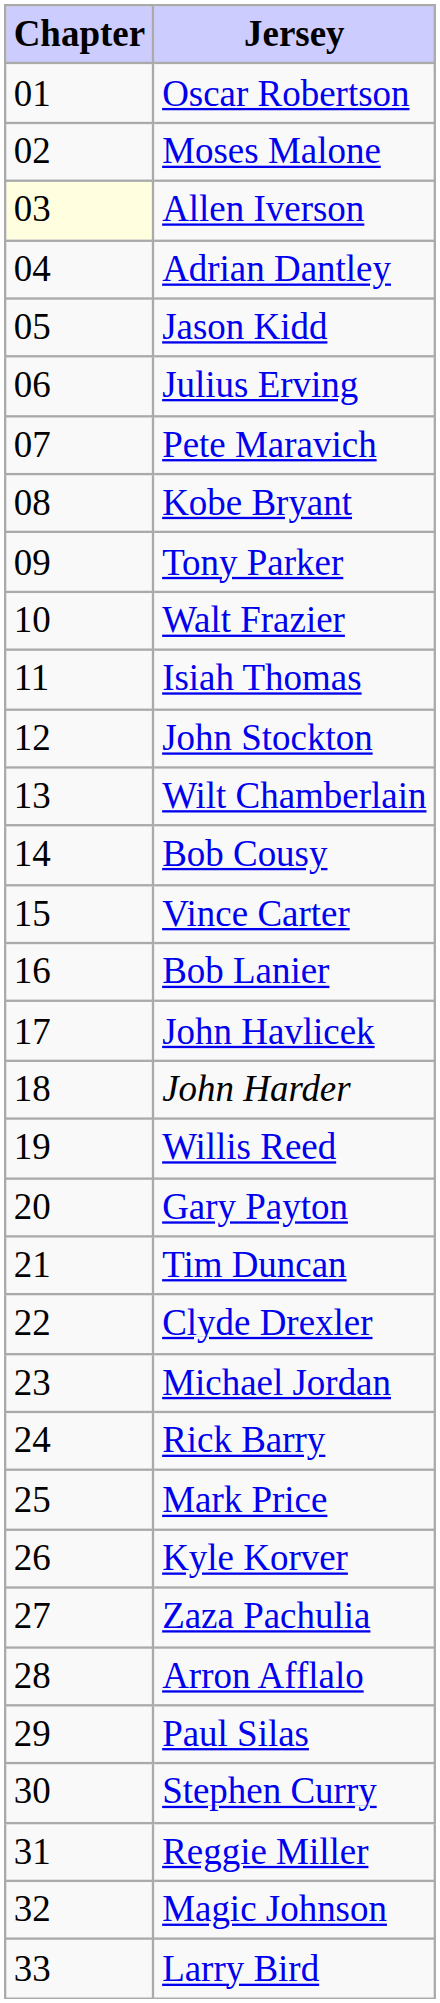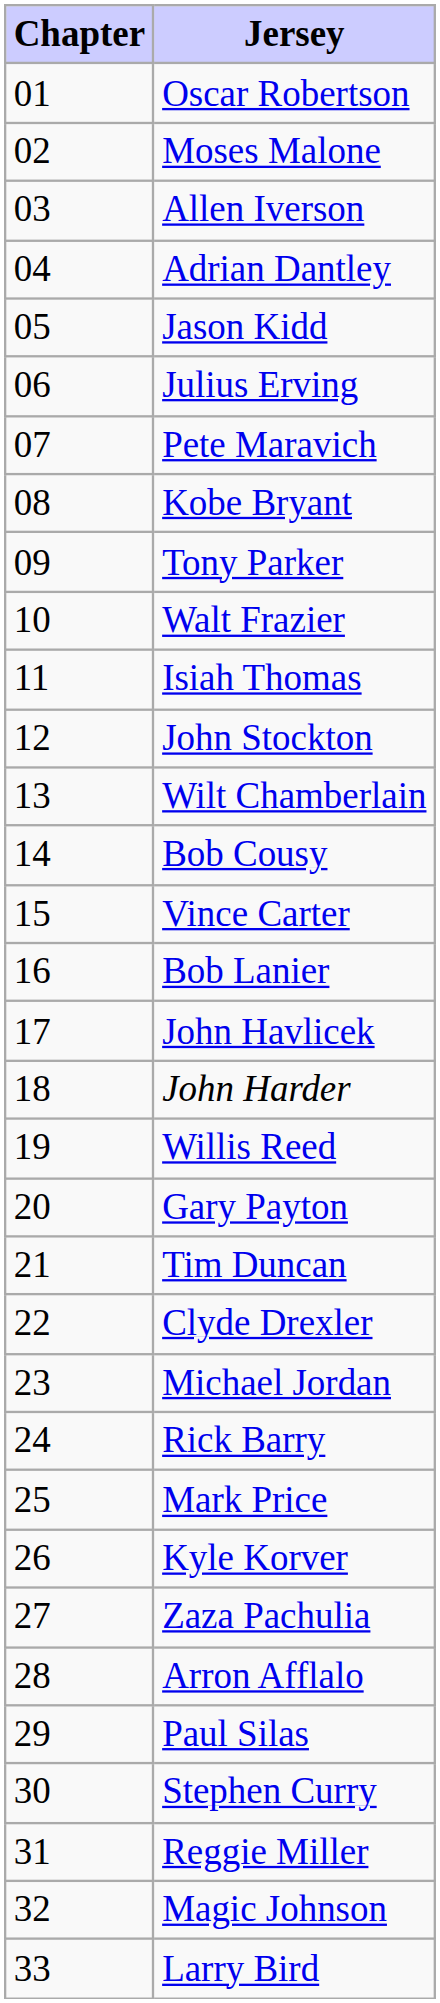(32, 209) lightyellow background -> (32, 209) no background
